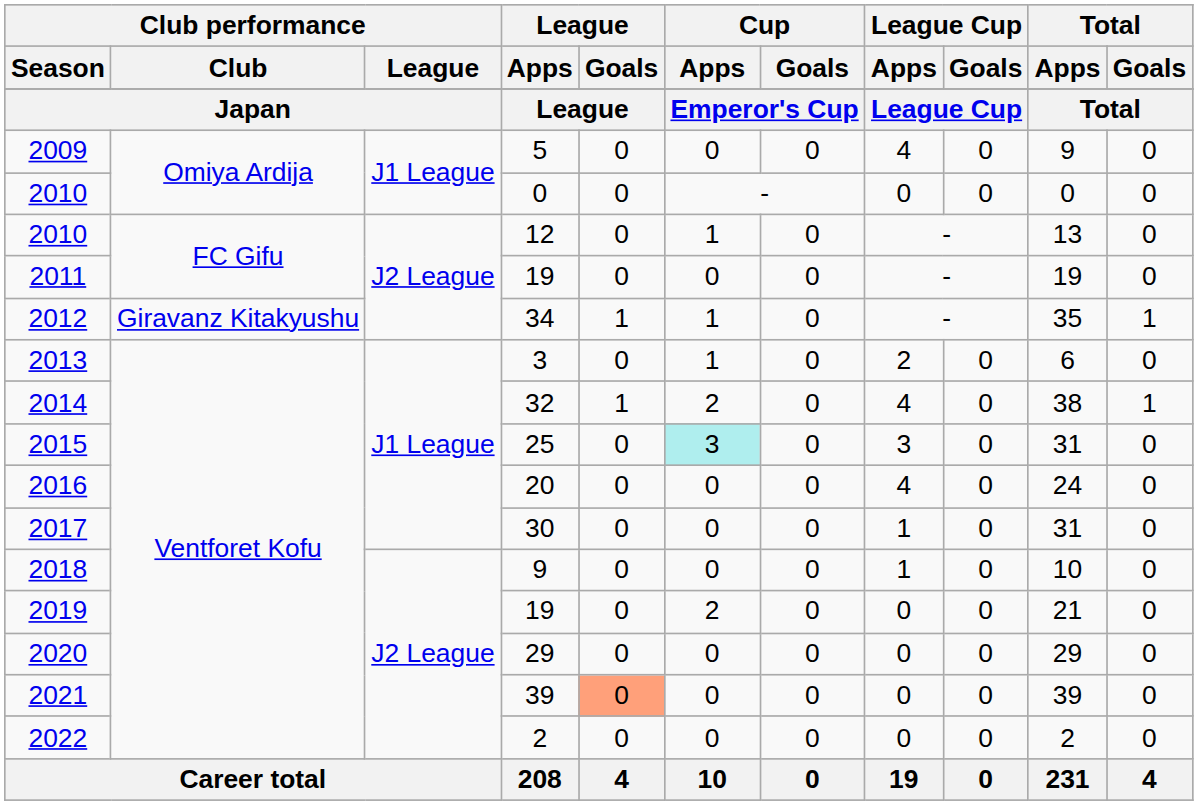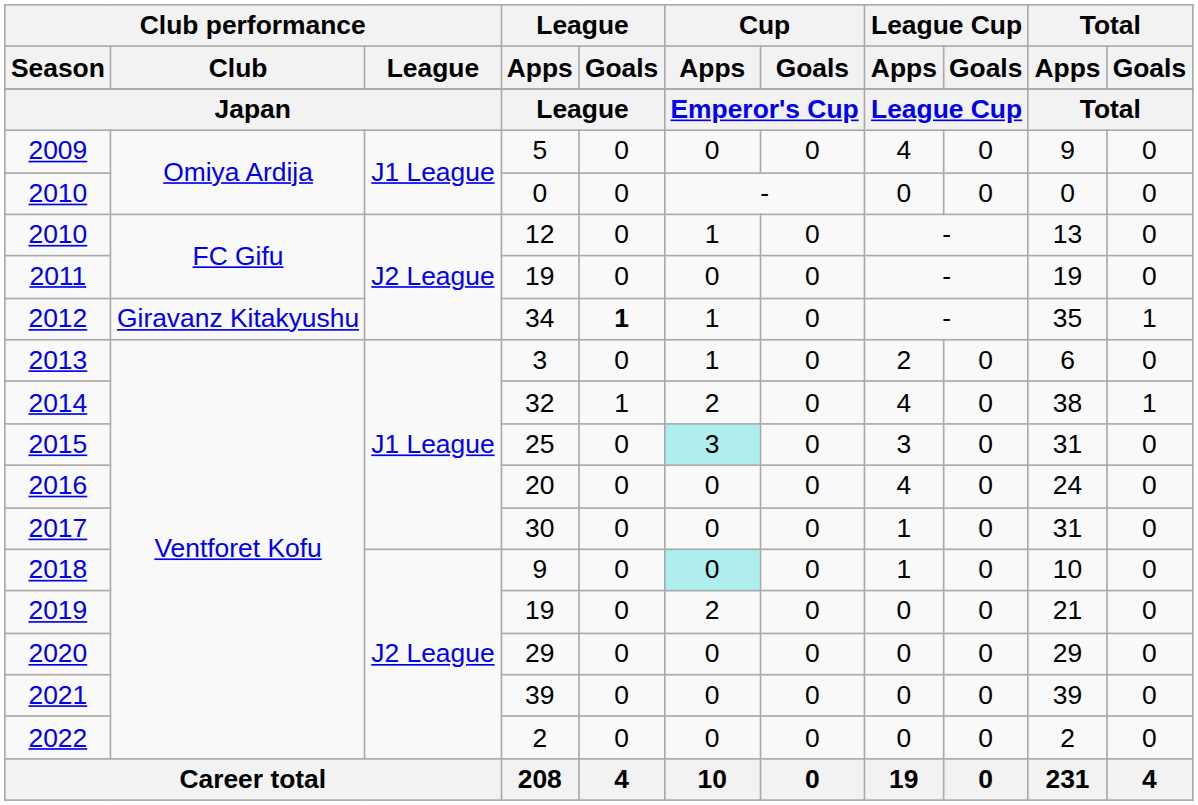(622, 318) normal -> (622, 318) bold
(712, 569) no background -> (712, 569) paleturquoise background
(622, 695) lightsalmon background -> (622, 695) no background
